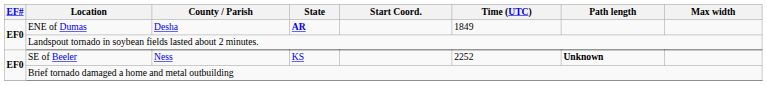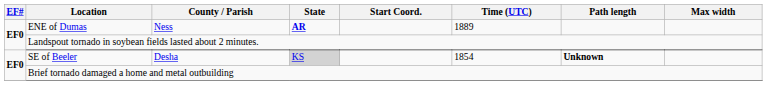(166, 27) Desha -> (163, 27) Ness
(464, 27) 1849 -> (464, 27) 1889
(163, 57) Ness -> (166, 57) Desha
(298, 57) no background -> (298, 57) lightgrey background
(464, 57) 2252 -> (464, 57) 1854
